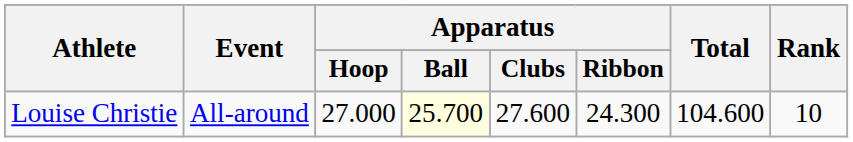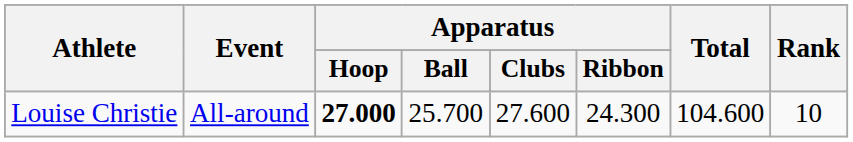(359, 114) normal -> (359, 114) bold
(446, 114) lightyellow background -> (446, 114) no background
